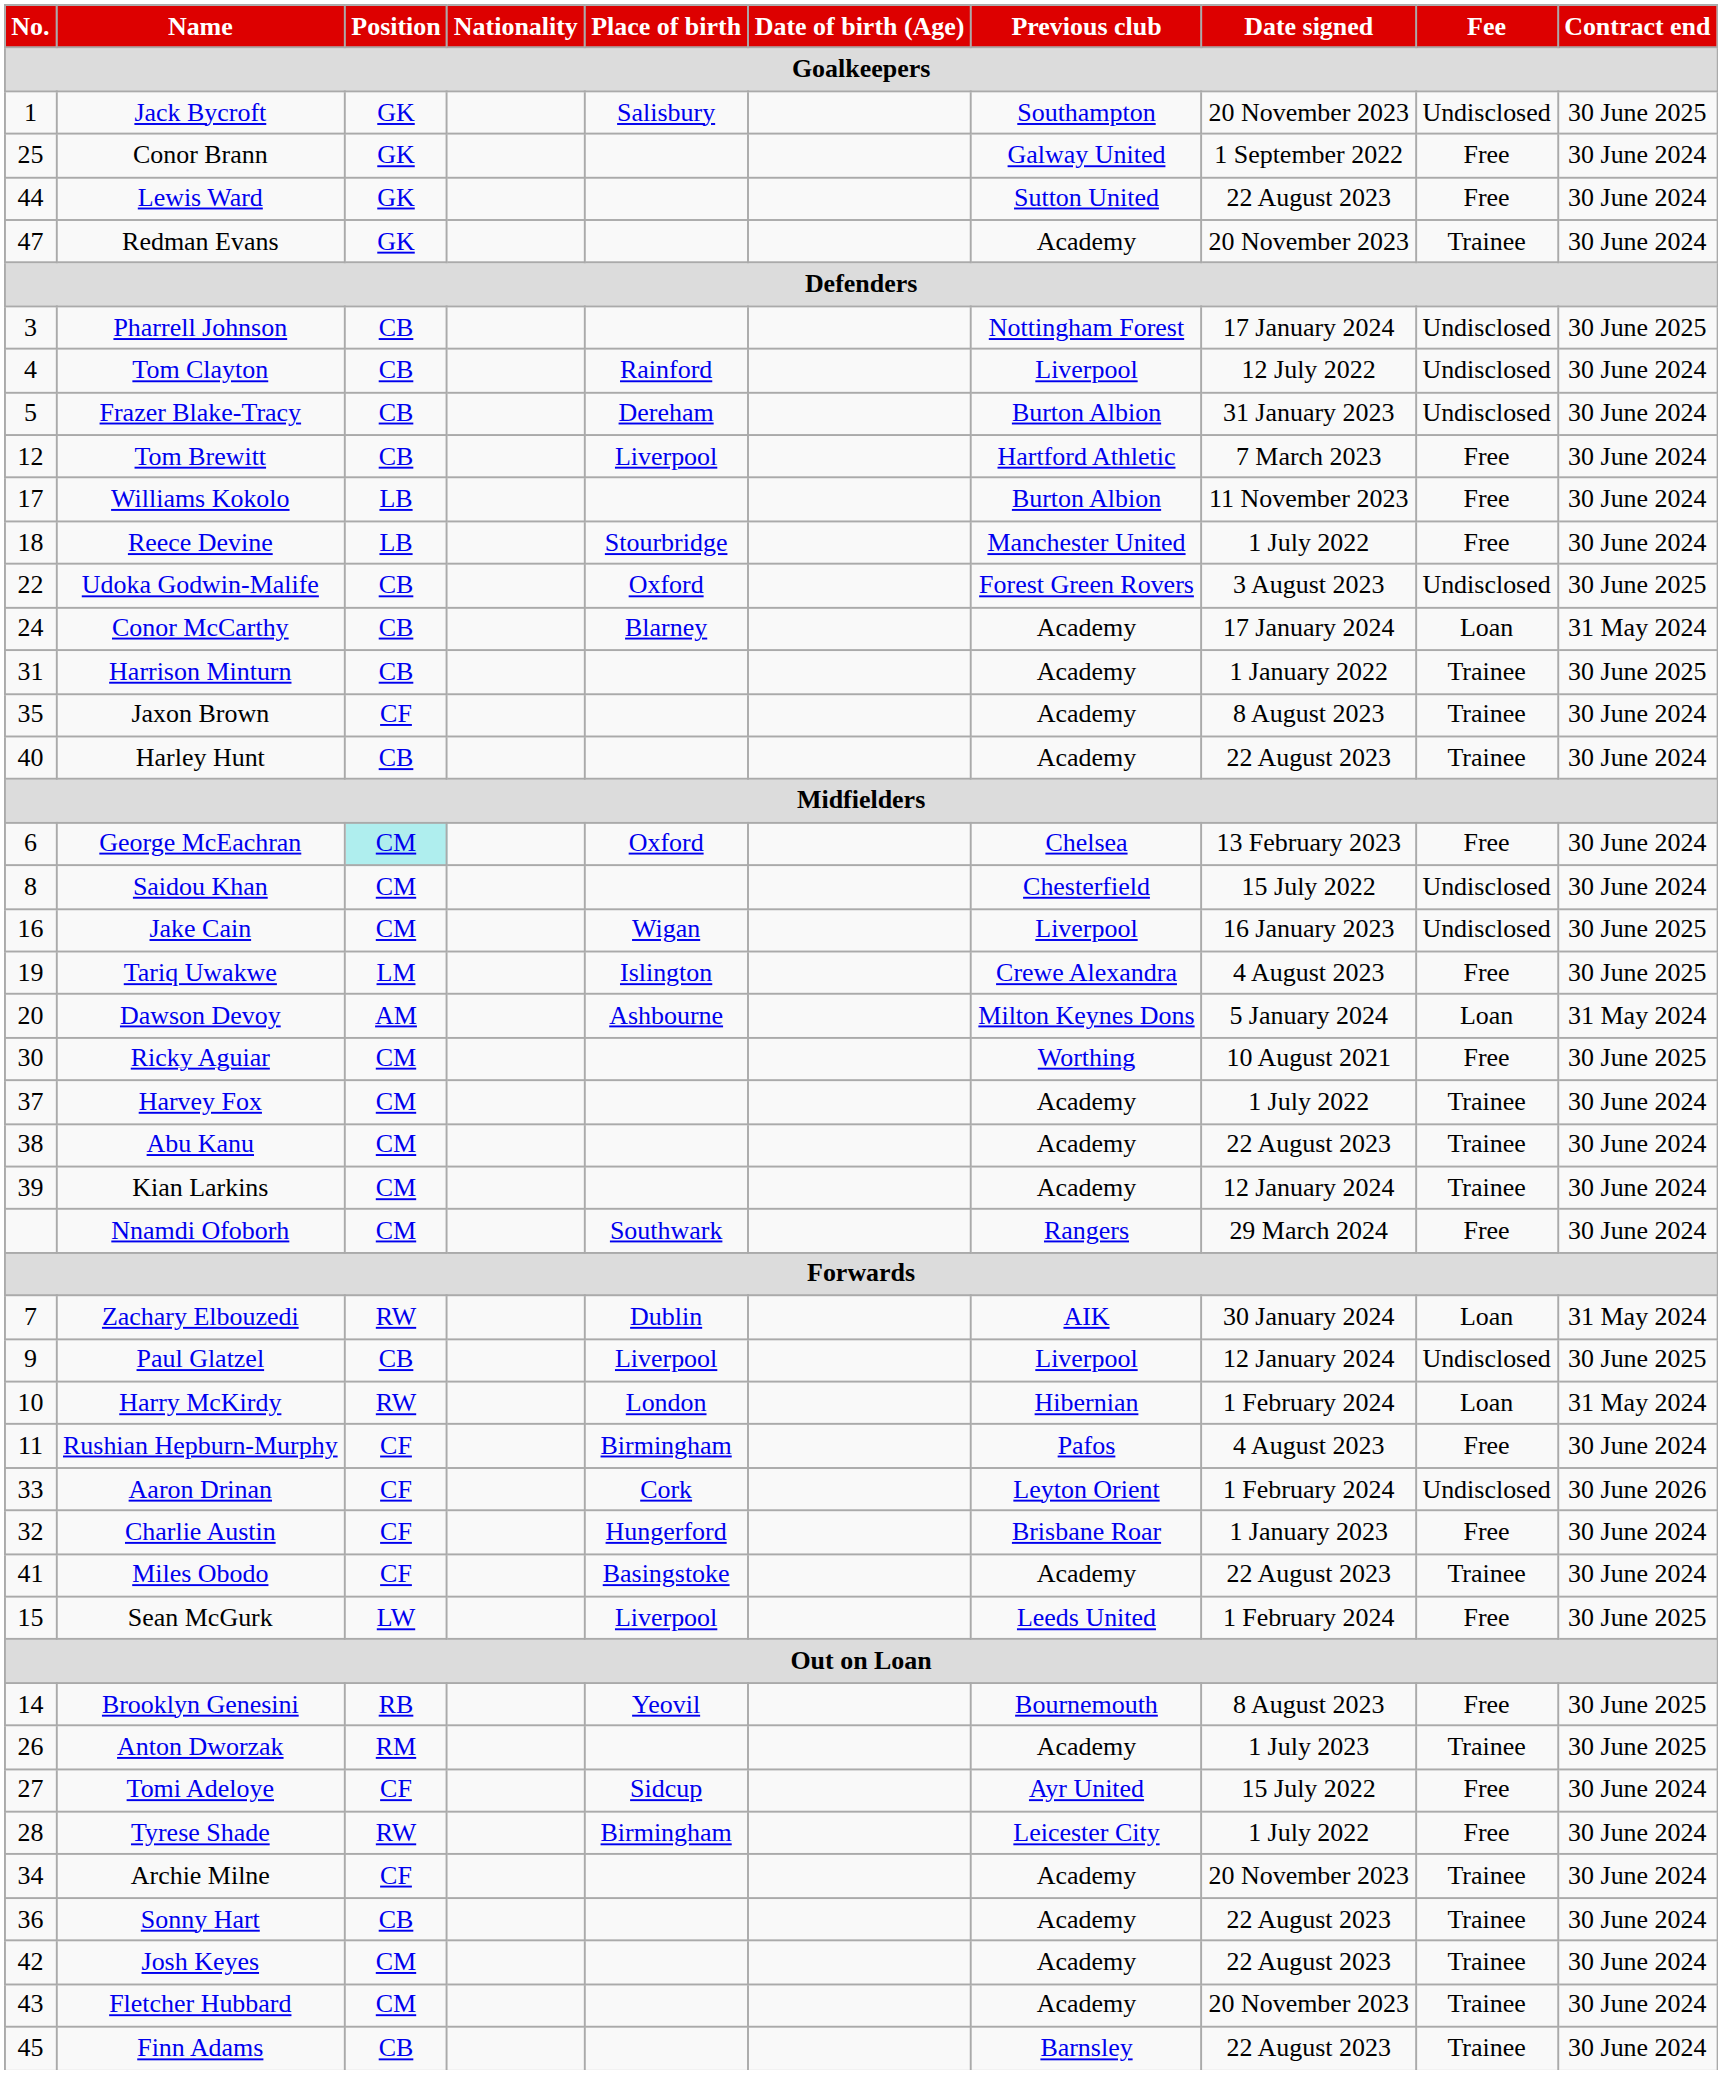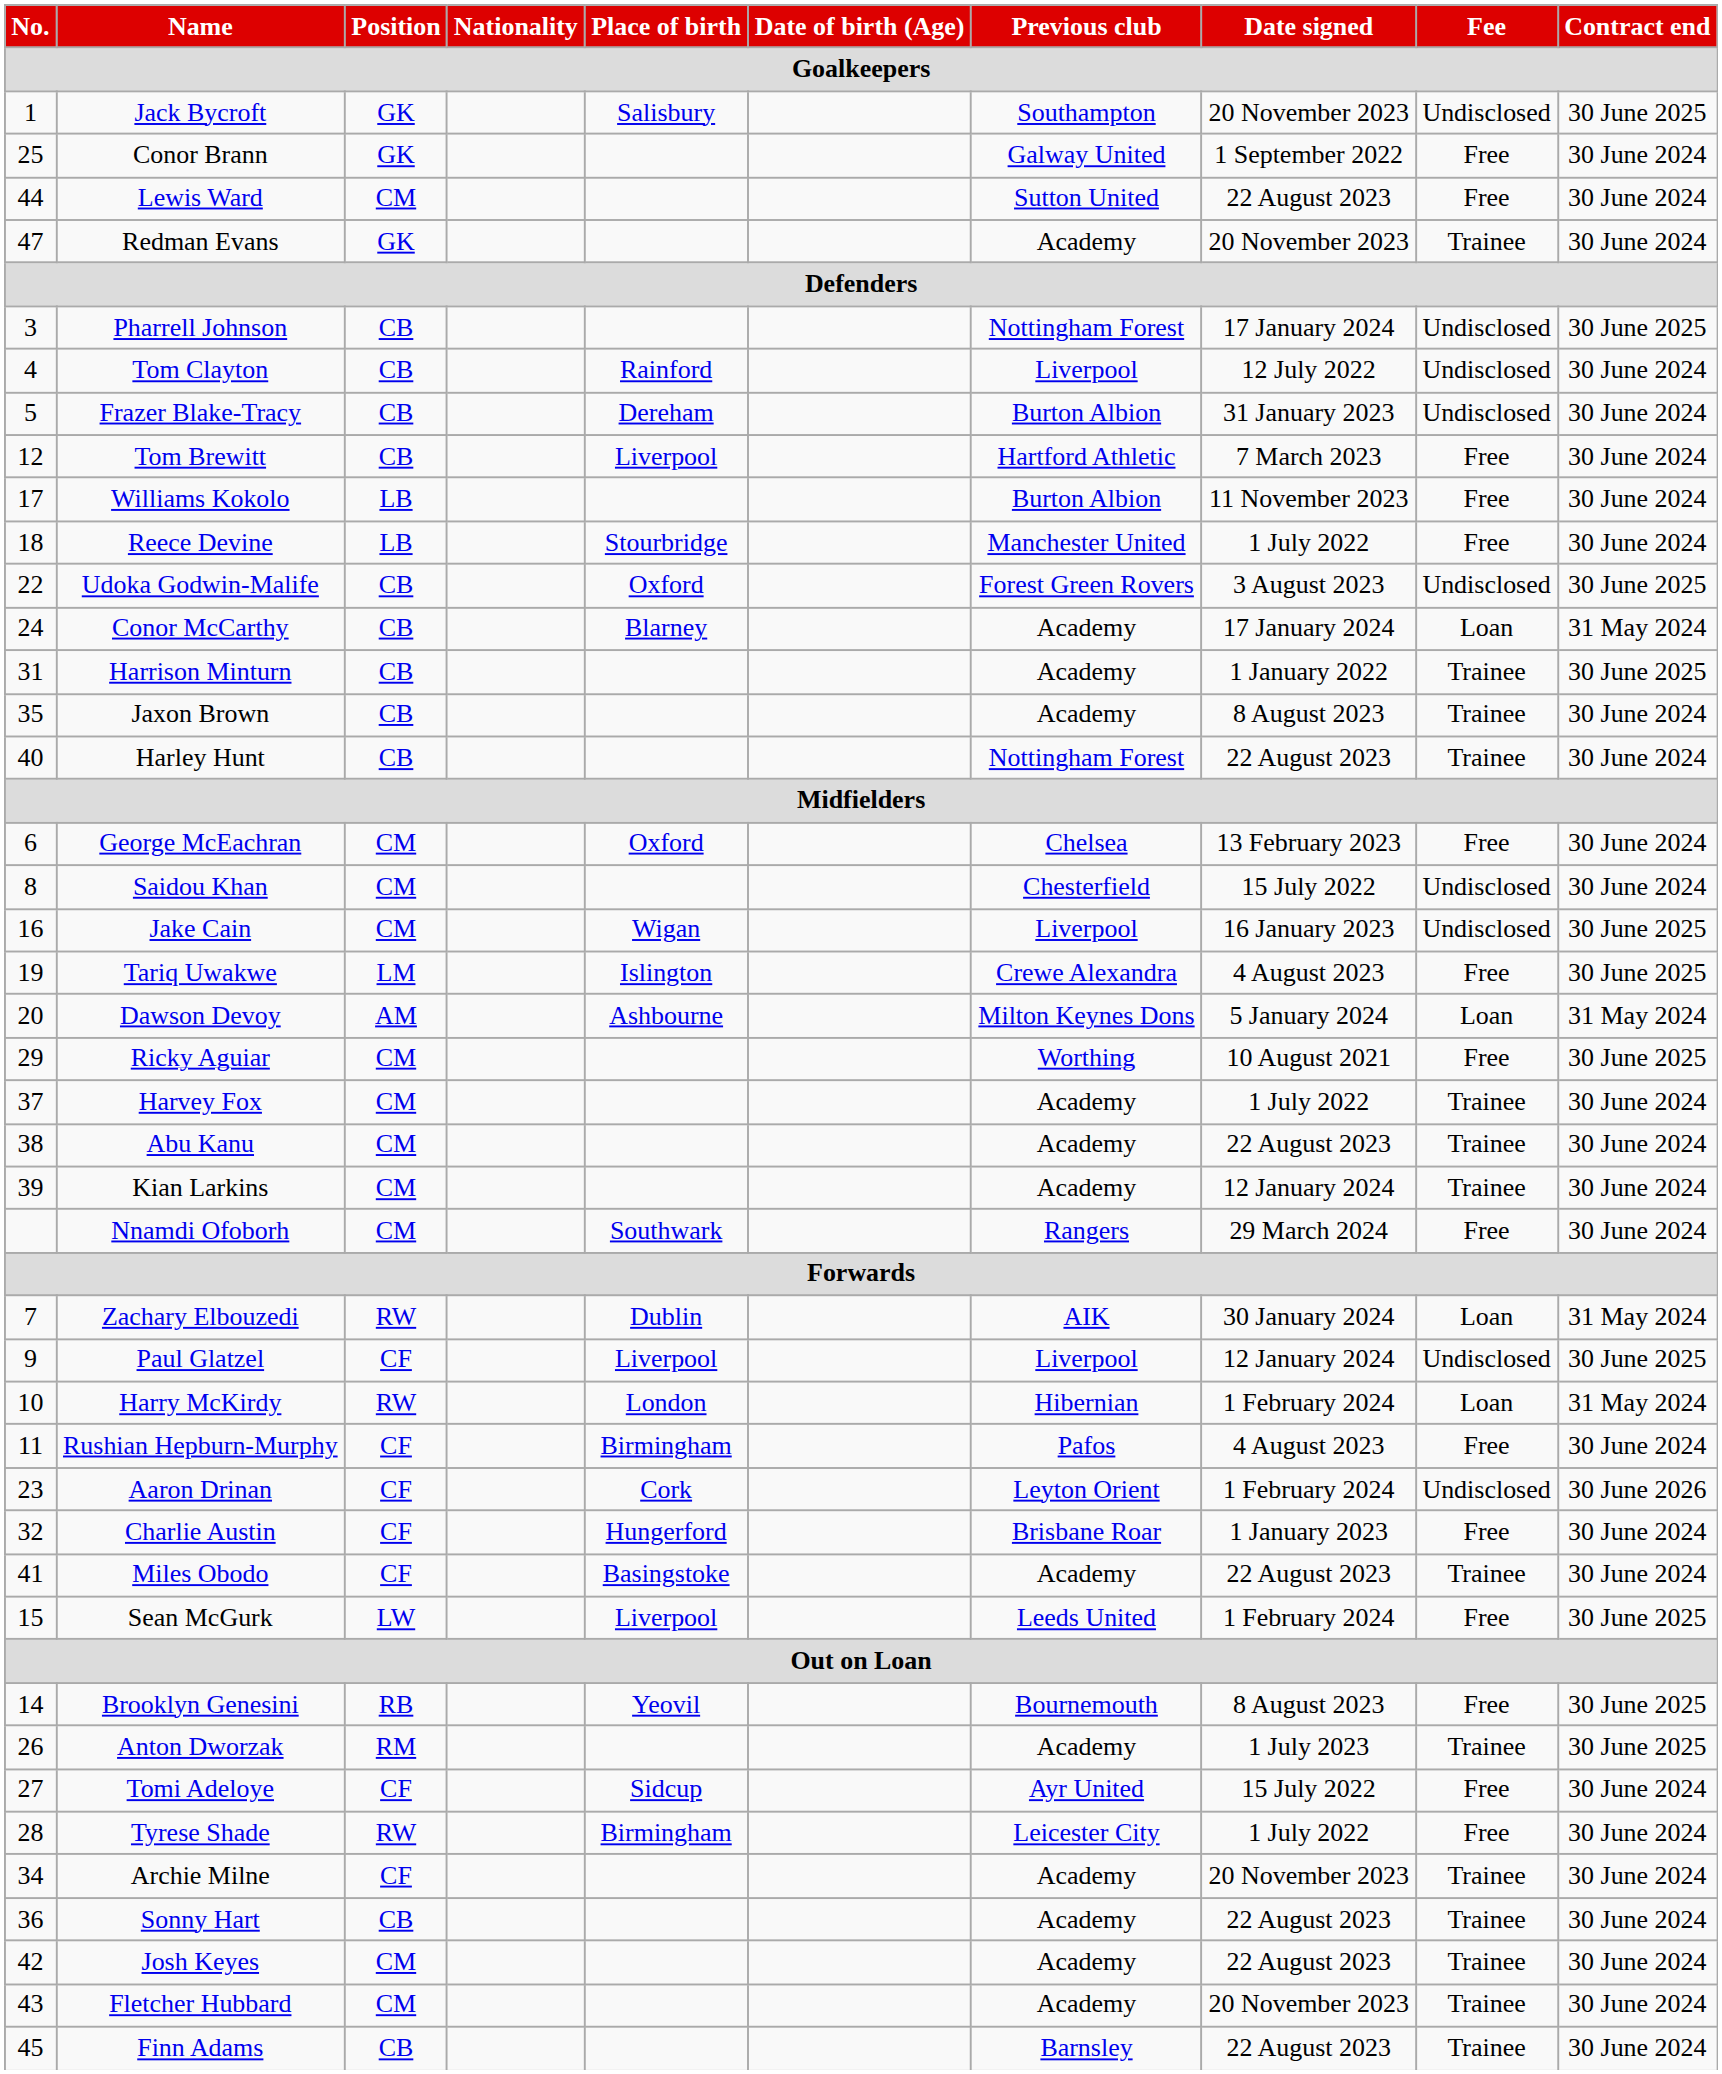(396, 197) GK -> (396, 197) CM
(396, 713) CF -> (396, 713) CB
(1087, 756) Academy -> (1086, 756) Nottingham Forest
(396, 842) paleturquoise background -> (396, 842) no background
(30, 1058) 30 -> (30, 1058) 29
(396, 1359) CB -> (396, 1359) CF
(30, 1488) 33 -> (30, 1488) 23
